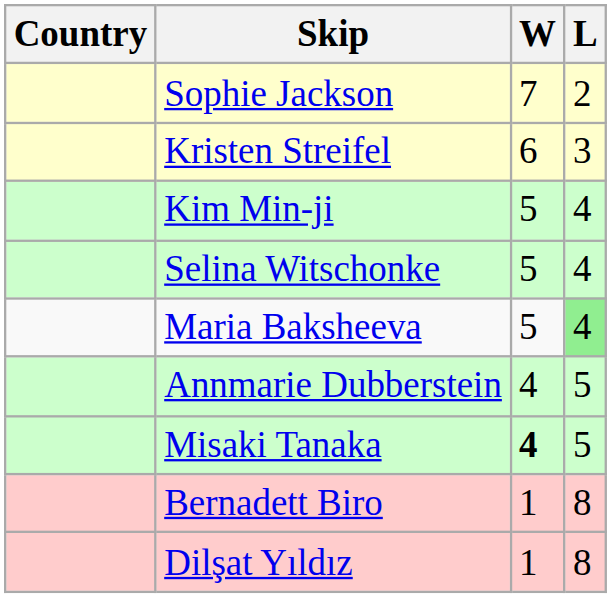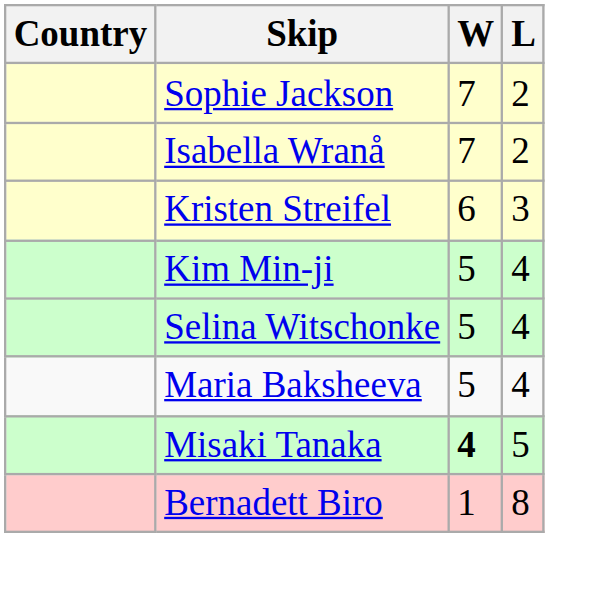+ row: (274, 151)
(582, 326) lightgreen background -> (520, 385) no background
- row: (333, 385)
- row: (258, 561)
